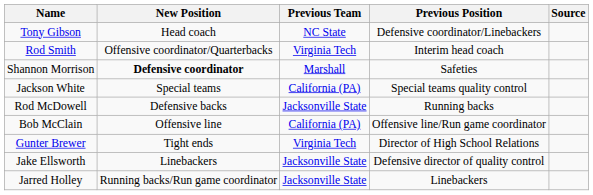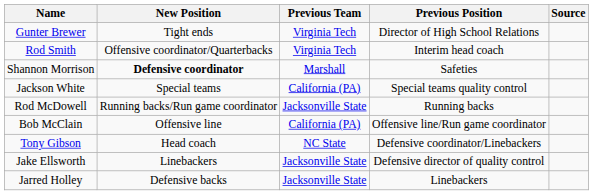rows swapped: (51, 32) <-> (51, 143)
(188, 106) Defensive backs -> (188, 106) Running backs/Run game coordinator
(188, 180) Running backs/Run game coordinator -> (188, 180) Defensive backs
